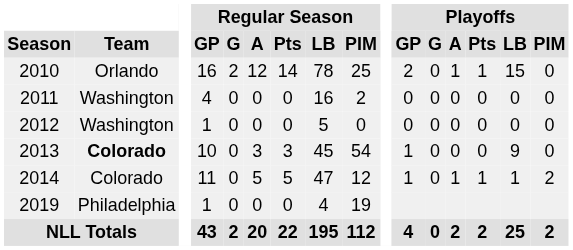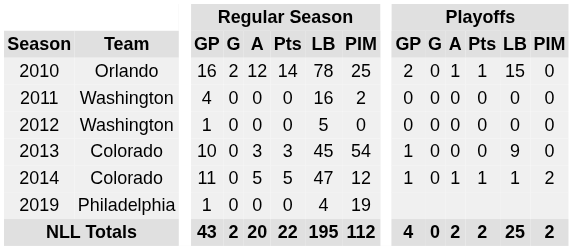(127, 151) bold -> (127, 151) normal
